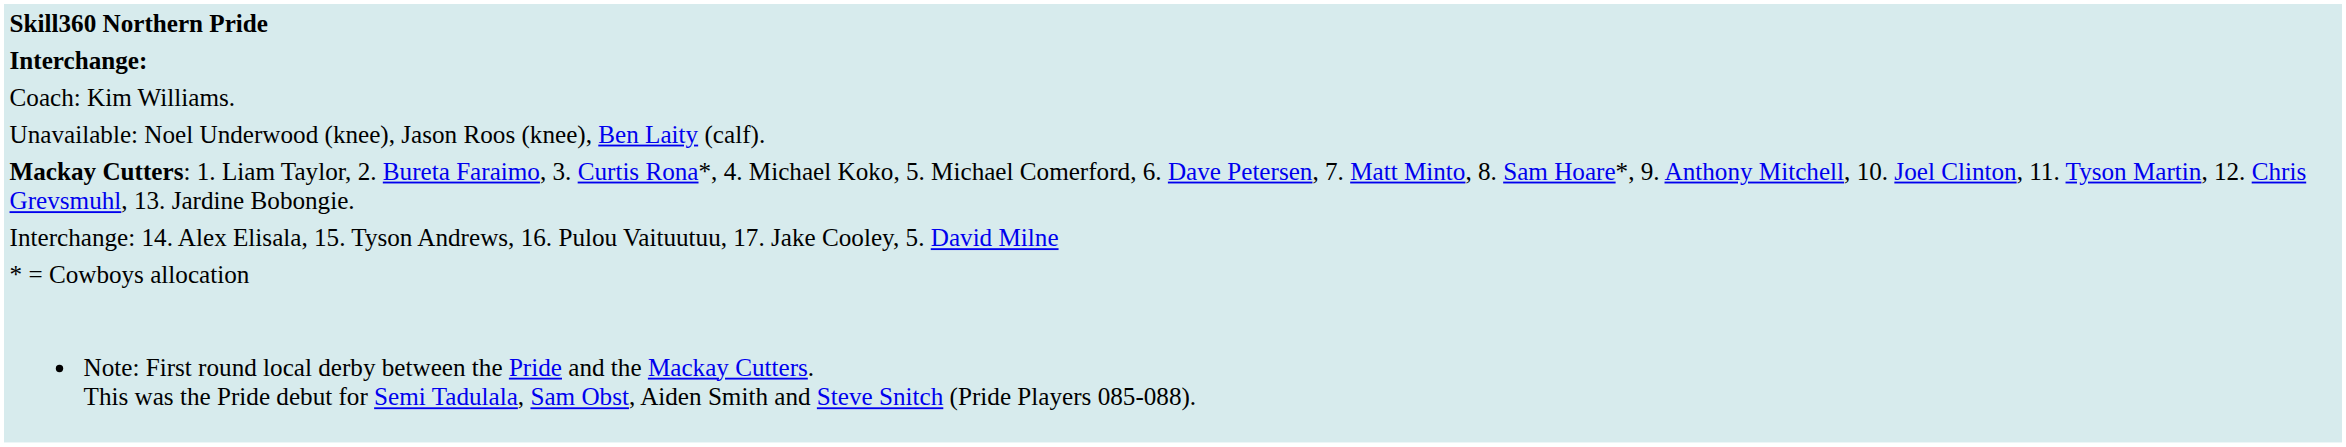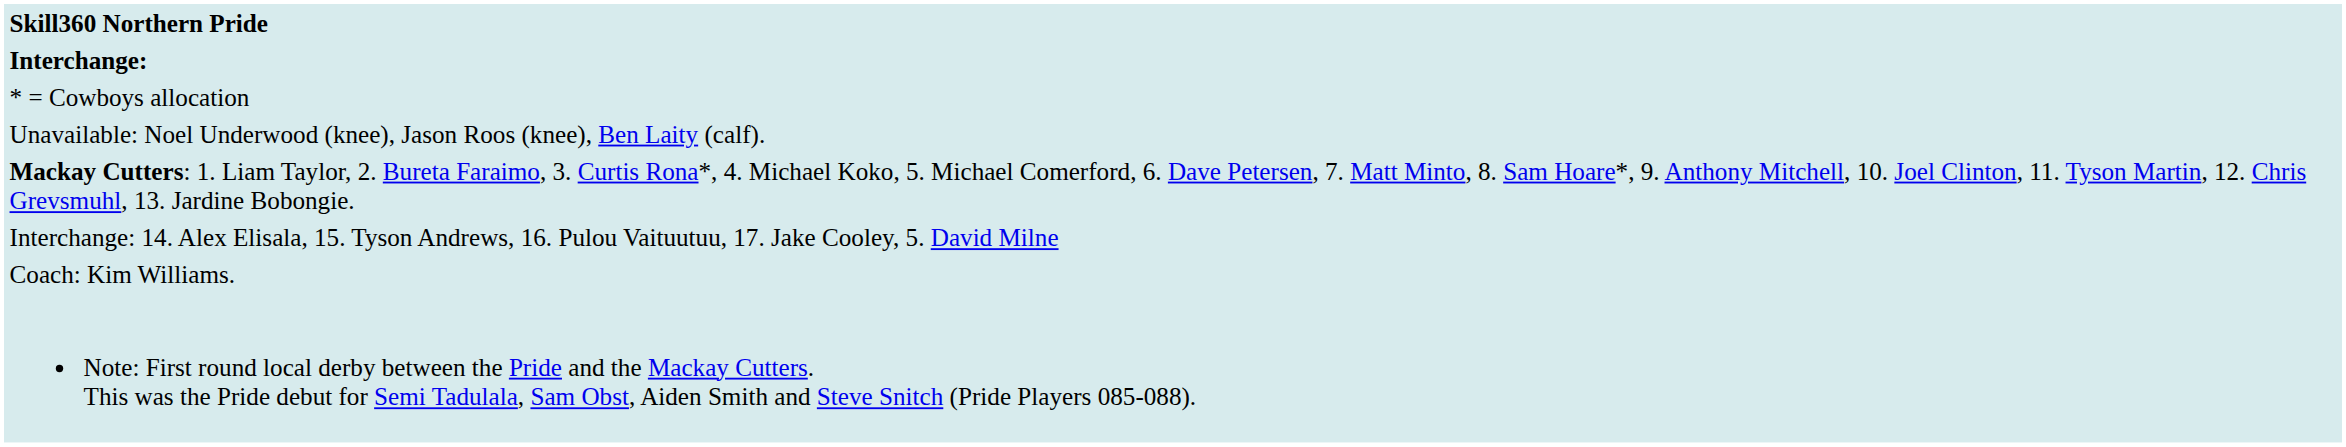(122, 97) Coach: Kim Williams. -> (129, 97) * = Cowboys allocation
(129, 275) * = Cowboys allocation -> (122, 275) Coach: Kim Williams.
